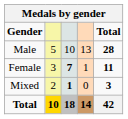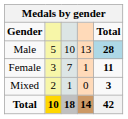(108, 49) no background -> (108, 49) lightblue background
(69, 67) bold -> (69, 67) normal
(69, 85) bold -> (69, 85) normal
